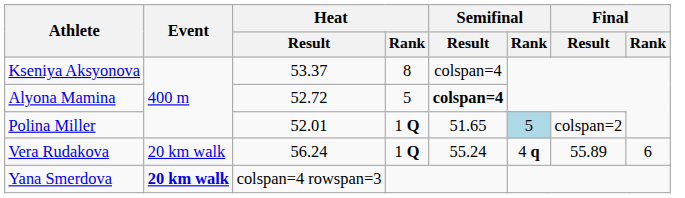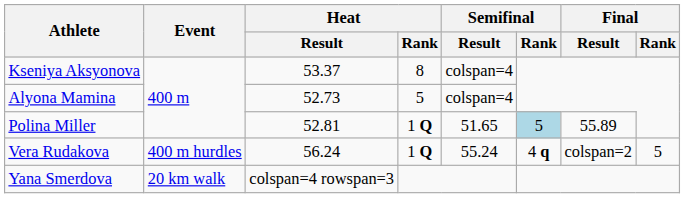(309, 98) 52.72 -> (322, 98) 52.73
(468, 98) bold -> (479, 98) normal
(309, 125) 52.01 -> (322, 125) 52.81
(588, 125) colspan=2 -> (598, 125) 55.89
(187, 152) 20 km walk -> (195, 152) 400 m hurdles
(588, 152) 55.89 -> (598, 152) colspan=2
(648, 152) 6 -> (658, 152) 5
(188, 179) bold -> (187, 179) normal
